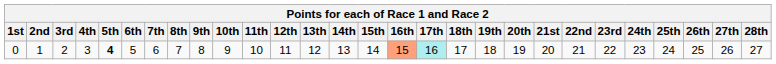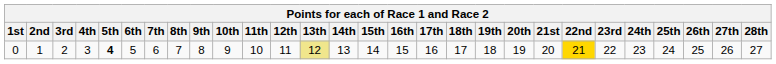(315, 50) no background -> (315, 50) khaki background
(402, 50) lightsalmon background -> (402, 50) no background
(431, 50) paleturquoise background -> (431, 50) no background
(579, 50) no background -> (579, 50) gold background
